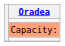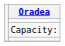(34, 30) lightsalmon background -> (34, 30) no background
